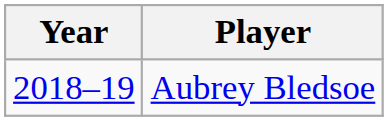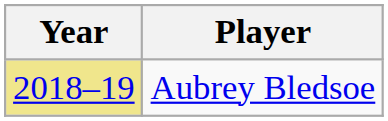(74, 87) no background -> (74, 87) khaki background
